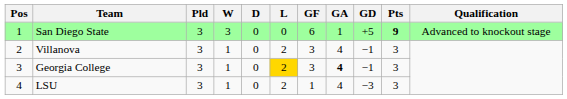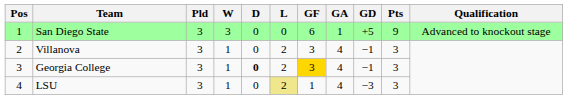(396, 31) bold -> (396, 31) normal
(256, 67) normal -> (256, 67) bold
(284, 67) gold background -> (284, 67) no background
(312, 67) no background -> (312, 67) gold background
(340, 67) bold -> (340, 67) normal
(284, 85) no background -> (284, 85) khaki background
